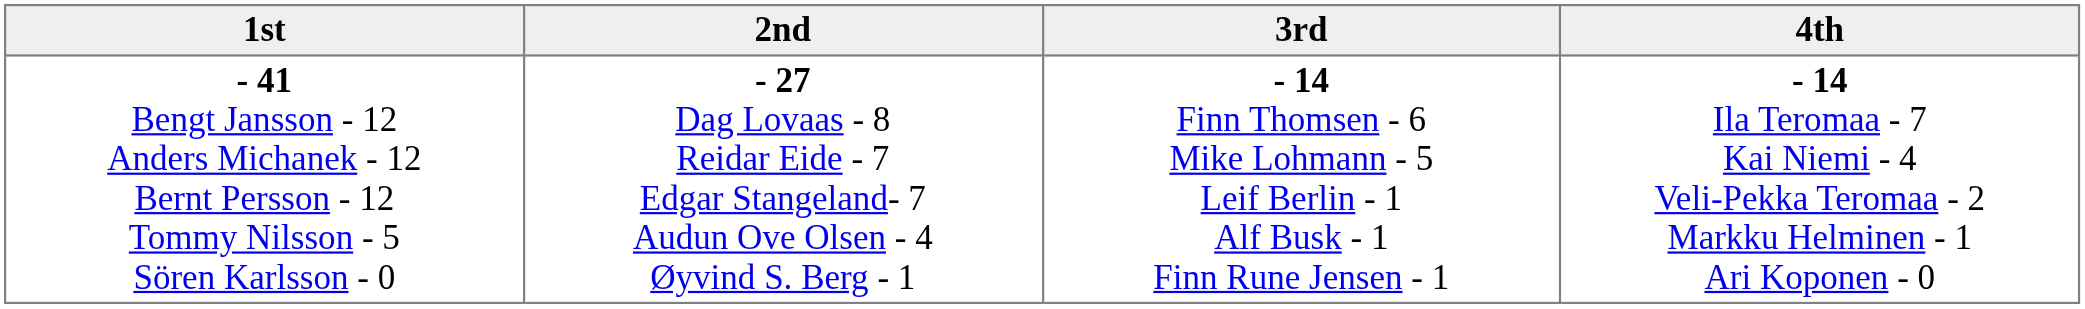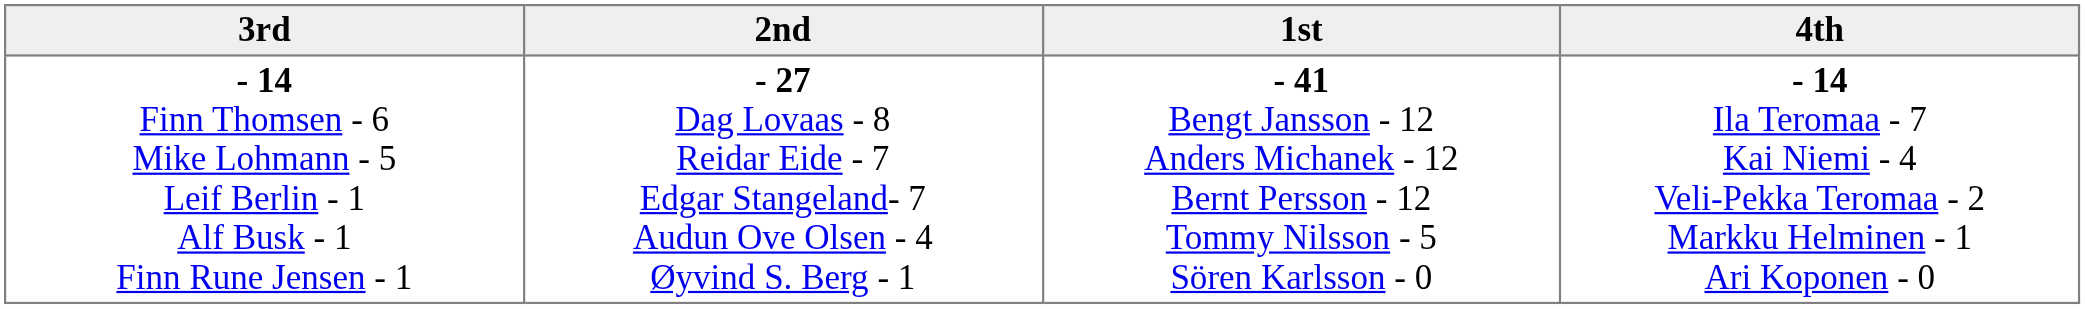columns swapped: (264, 29) <-> (1301, 29)
